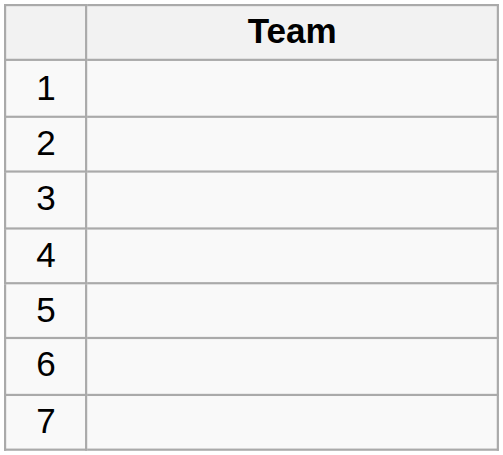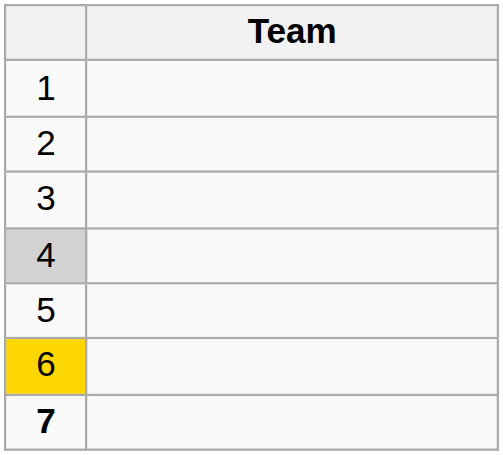(46, 254) no background -> (46, 254) lightgrey background
(46, 365) no background -> (46, 365) gold background
(46, 421) normal -> (46, 421) bold
